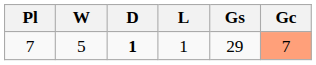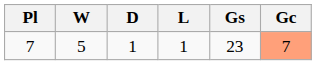(132, 45) bold -> (132, 45) normal
(235, 45) 29 -> (235, 45) 23
